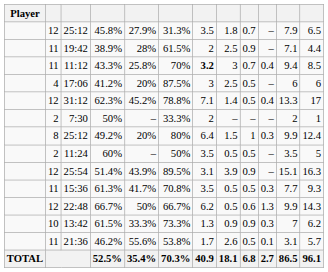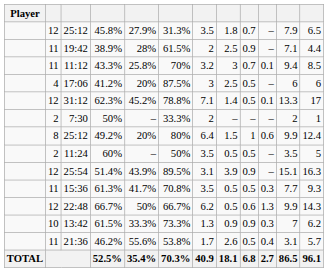(207, 66) bold -> (207, 66) normal
(267, 66) 0.4 -> (267, 66) 0.1
(267, 101) 0.4 -> (267, 101) 0.1
(267, 136) 0.3 -> (267, 136) 0.6
(267, 241) 0.1 -> (267, 241) 0.4
